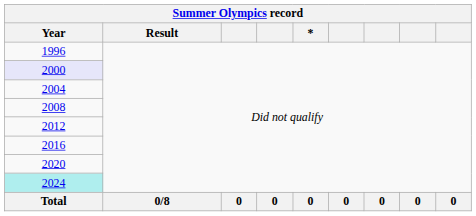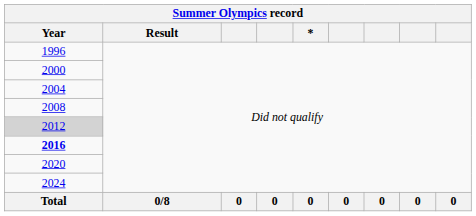(54, 70) lavender background -> (54, 70) no background
(54, 126) no background -> (54, 126) lightgrey background
(54, 145) normal -> (54, 145) bold
(54, 182) paleturquoise background -> (54, 182) no background
